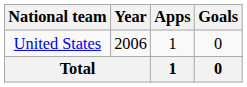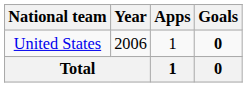(218, 43) normal -> (218, 43) bold
